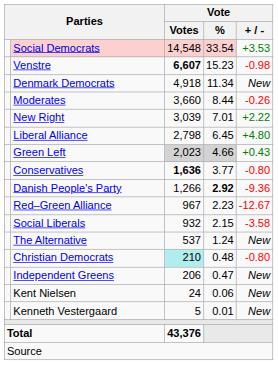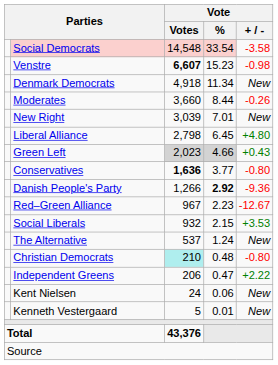(256, 48) +3.53 -> (258, 48) -3.58
(256, 118) +2.22 -> (259, 118) New
(258, 223) -3.58 -> (256, 223) +3.53
(259, 275) New -> (256, 275) +2.22
